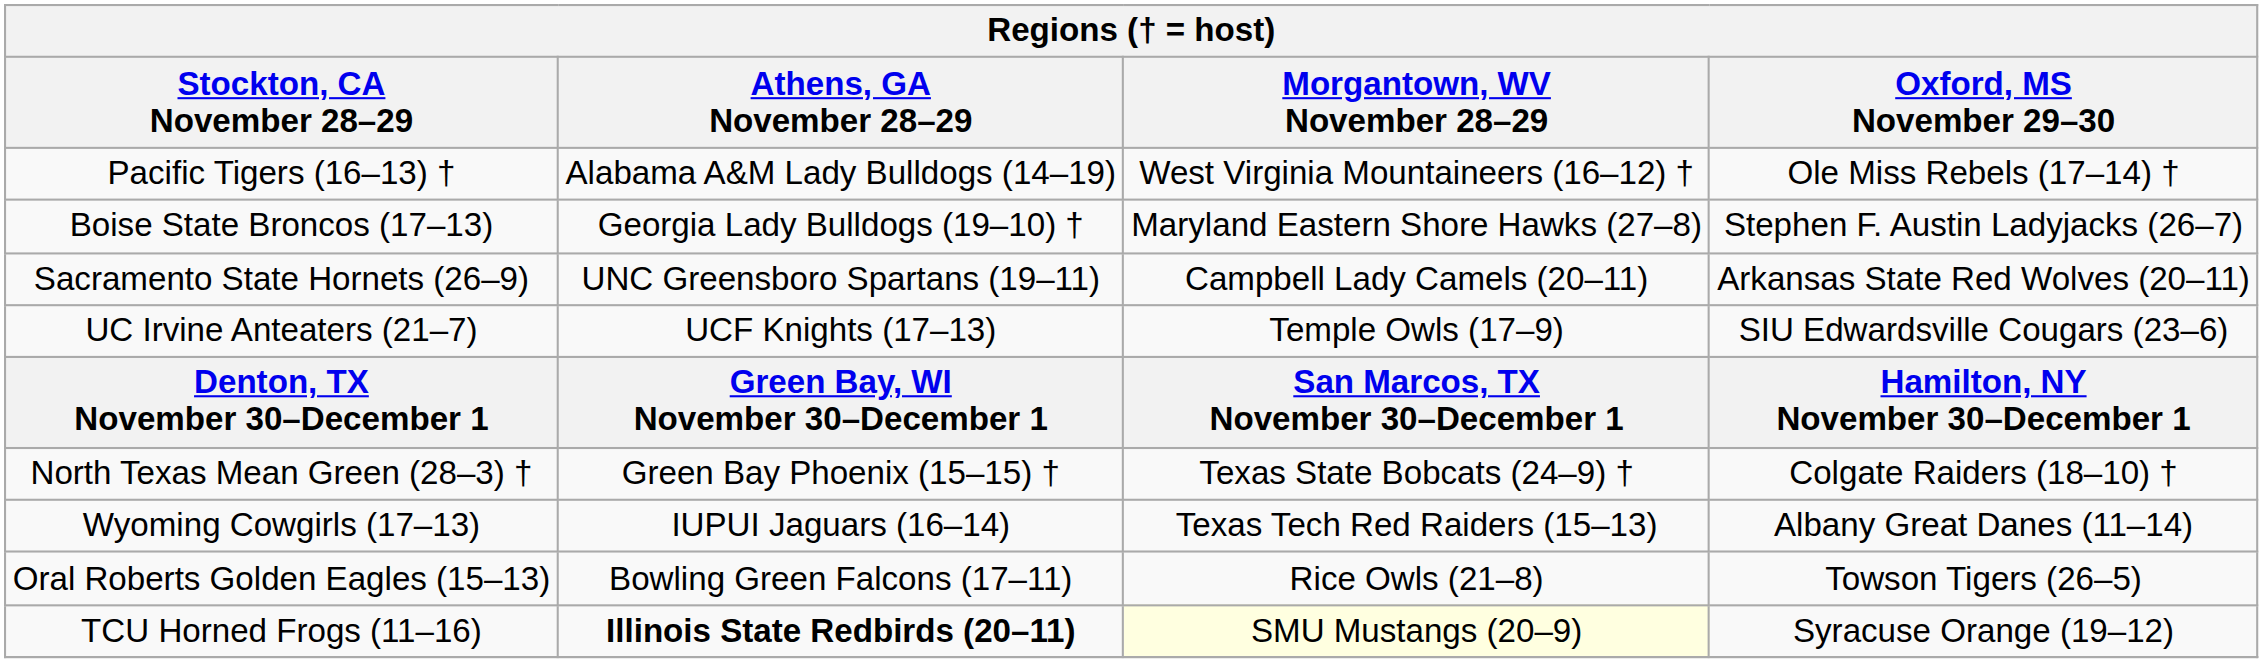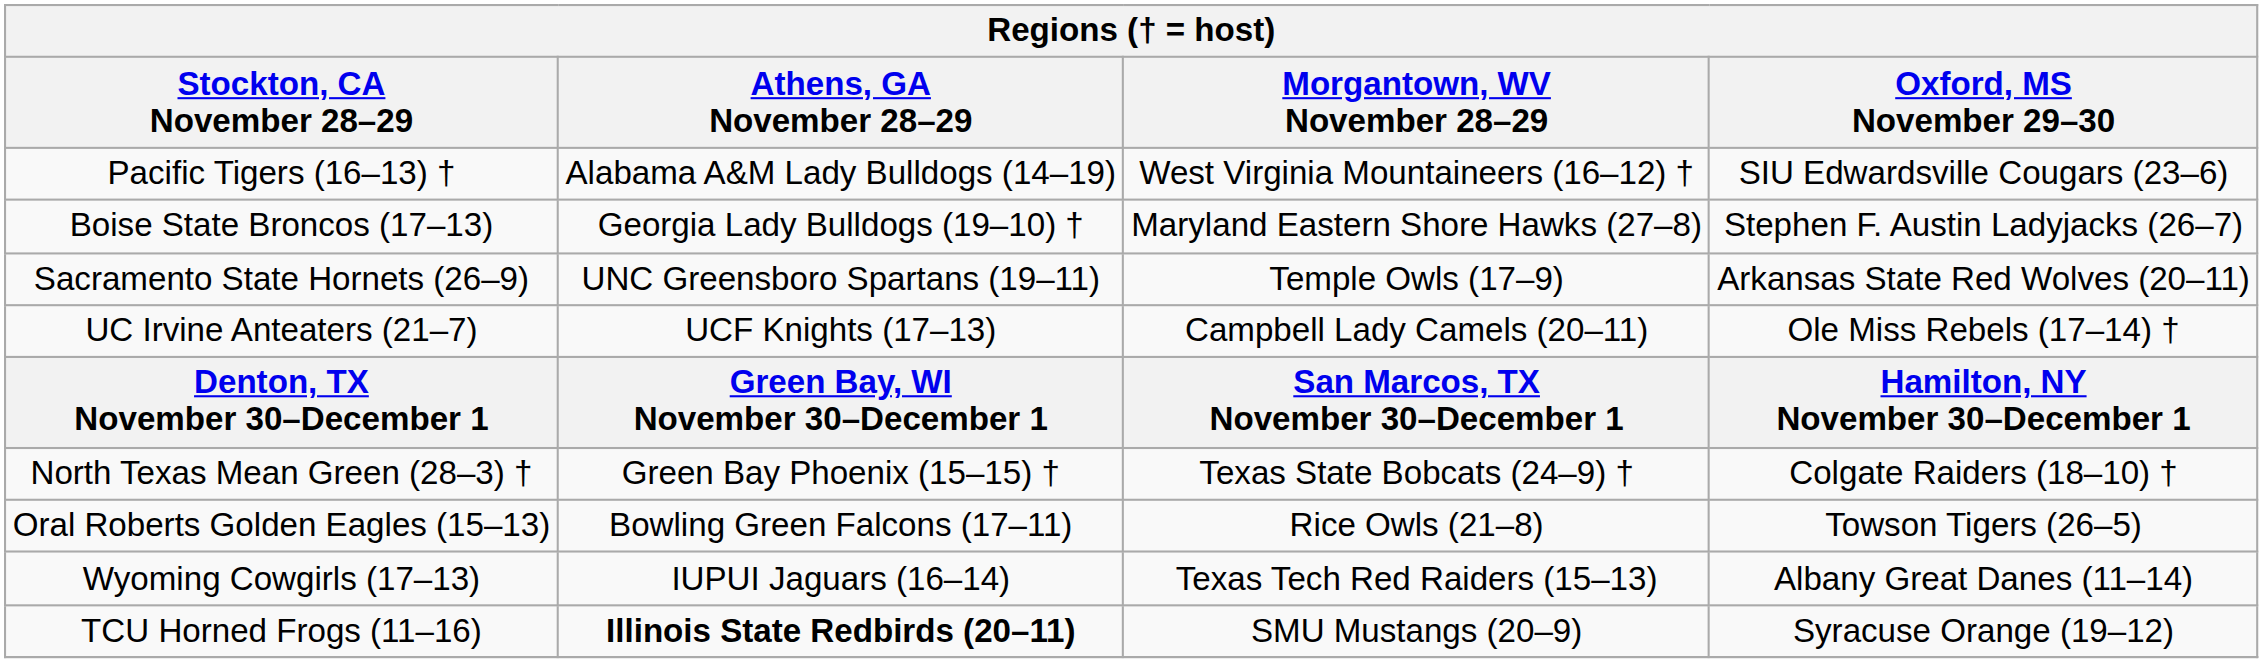(1984, 173) Ole Miss Rebels (17–14) † -> (1984, 173) SIU Edwardsville Cougars (23–6)
(1417, 278) Campbell Lady Camels (20–11) -> (1417, 278) Temple Owls (17–9)
(1417, 330) Temple Owls (17–9) -> (1417, 330) Campbell Lady Camels (20–11)
(1984, 330) SIU Edwardsville Cougars (23–6) -> (1984, 330) Ole Miss Rebels (17–14) †
rows swapped: (281, 578) <-> (281, 525)
(1417, 630) lightyellow background -> (1417, 630) no background
